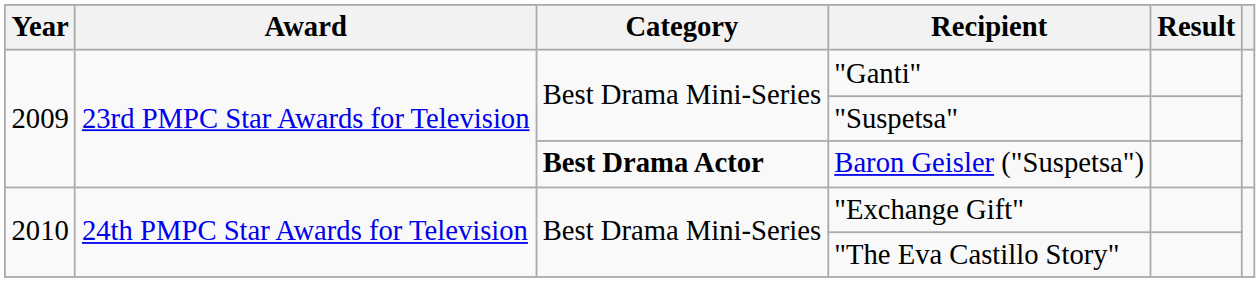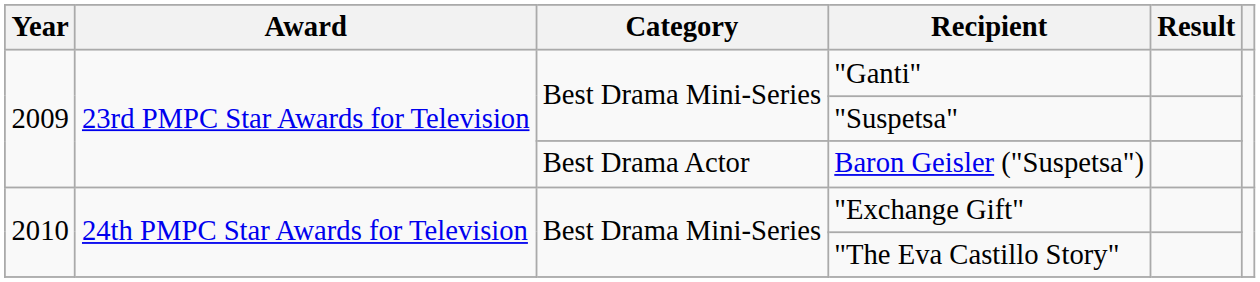(653, 163) bold -> (646, 163) normal
